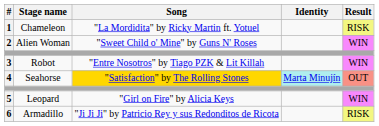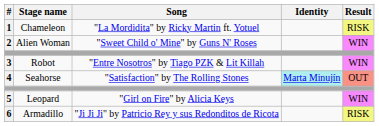(177, 78) gold background -> (177, 78) no background
